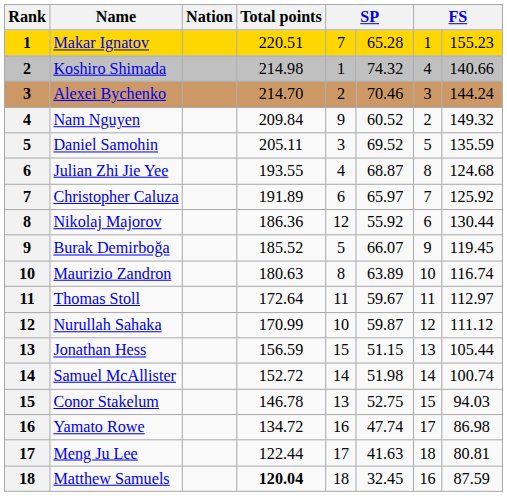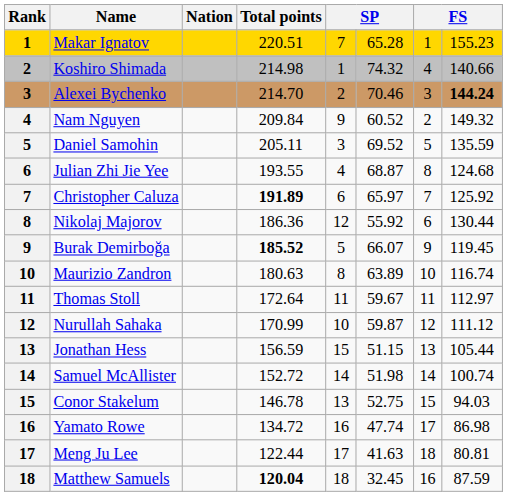(472, 94) normal -> (472, 94) bold
(281, 196) normal -> (281, 196) bold
(281, 247) normal -> (281, 247) bold
